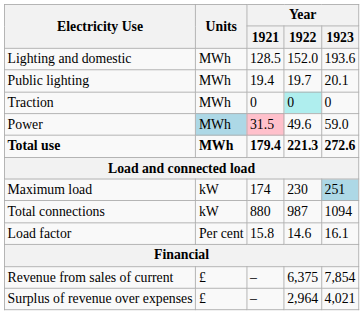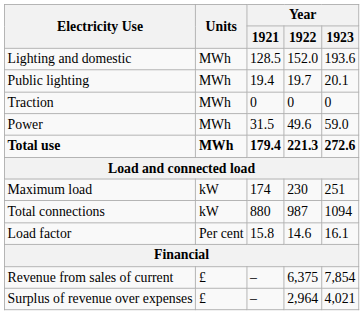(291, 102) paleturquoise background -> (291, 102) no background
(215, 124) lightblue background -> (215, 124) no background
(262, 124) pink background -> (262, 124) no background
(335, 189) lightblue background -> (335, 189) no background
